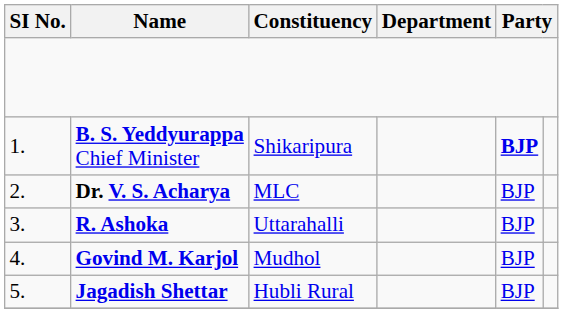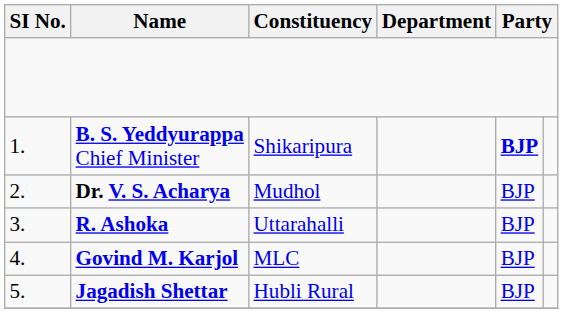(276, 191) MLC -> (287, 191) Mudhol
(287, 258) Mudhol -> (276, 258) MLC
